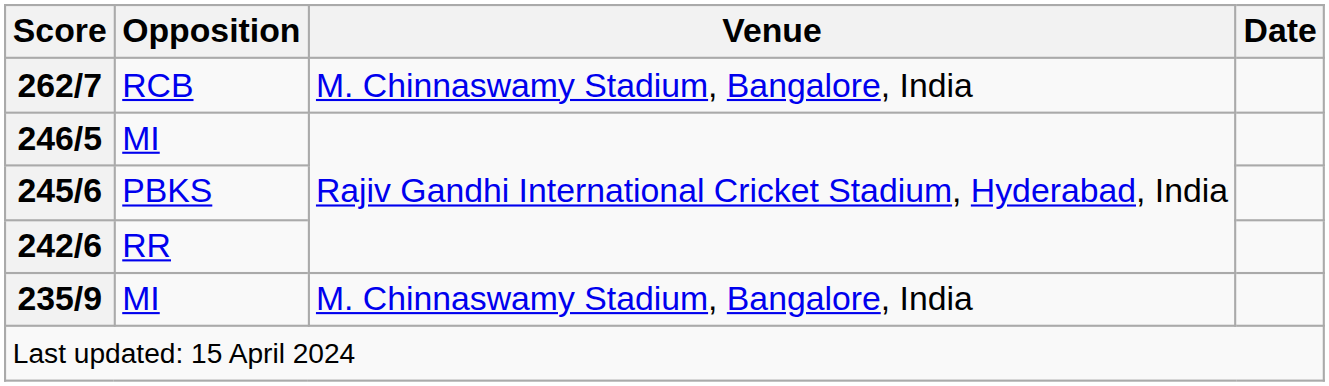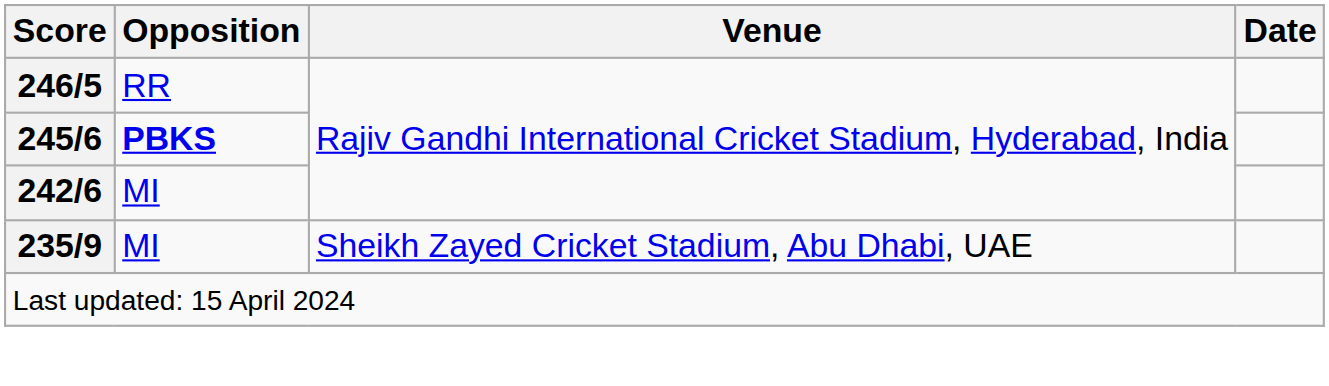- row: (60, 84)
(141, 138) MI -> (147, 84) RR
(167, 191) normal -> (169, 138) bold
(147, 245) RR -> (141, 191) MI
(644, 298) M. Chinnaswamy Stadium, Bangalore, India -> (674, 245) Sheikh Zayed Cricket Stadium, Abu Dhabi, UAE
